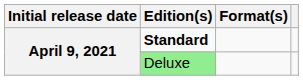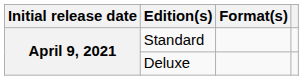(176, 39) bold -> (174, 39) normal
(167, 63) lightgreen background -> (167, 63) no background
